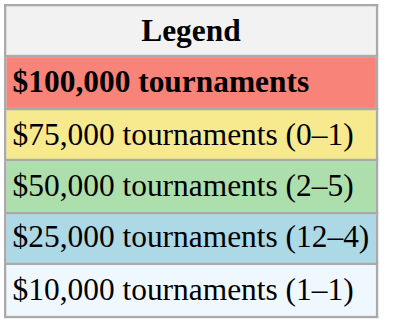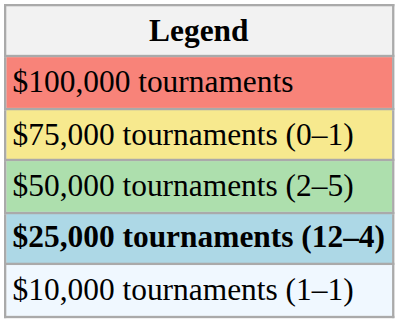(161, 81) bold -> (153, 81) normal
(191, 237) normal -> (199, 237) bold
